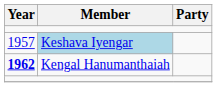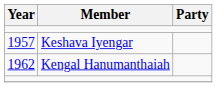(87, 43) lightblue background -> (87, 43) no background
(21, 64) bold -> (21, 64) normal
